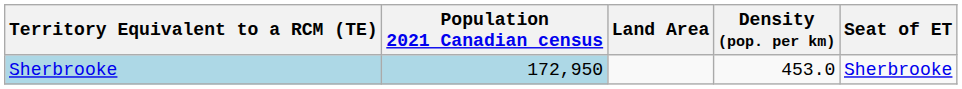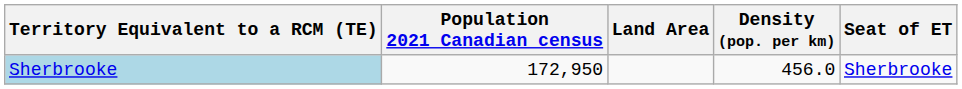(565, 70) lightblue background -> (565, 70) no background
(808, 70) 453.0 -> (808, 70) 456.0
